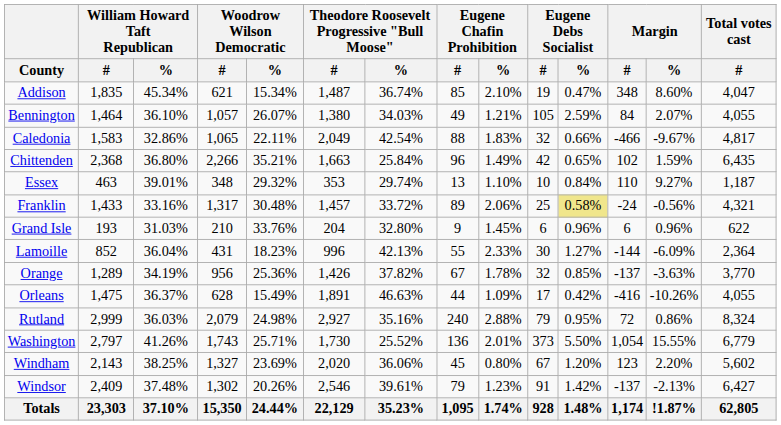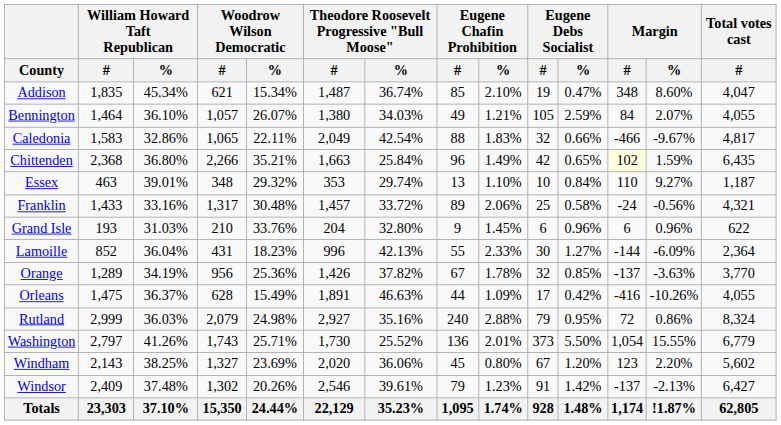(627, 160) no background -> (627, 160) lightyellow background
(583, 205) khaki background -> (583, 205) no background
